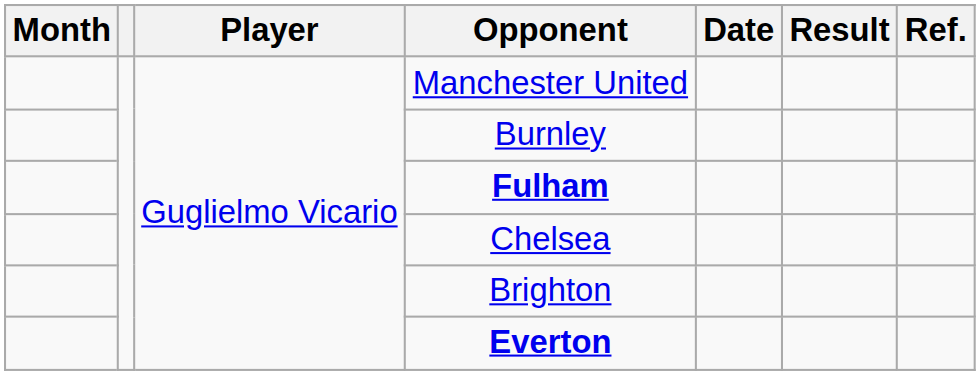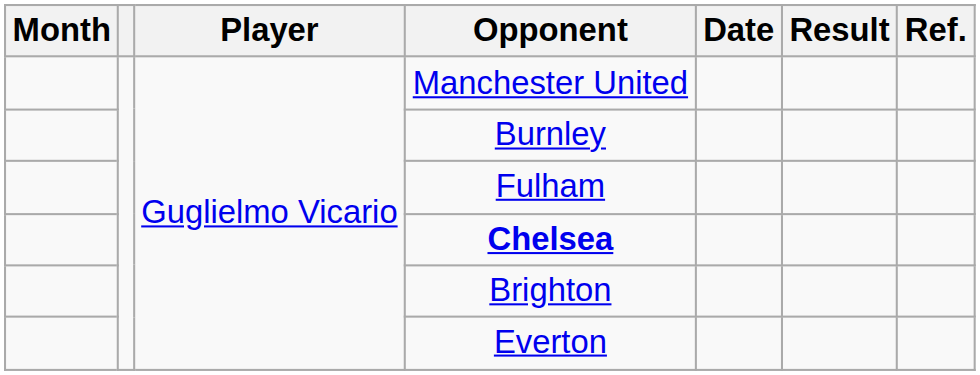(550, 186) bold -> (550, 186) normal
(550, 238) normal -> (550, 238) bold
(550, 342) bold -> (550, 342) normal
